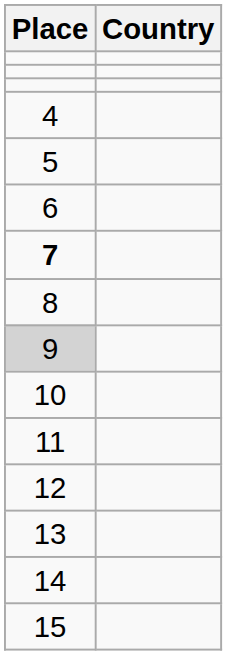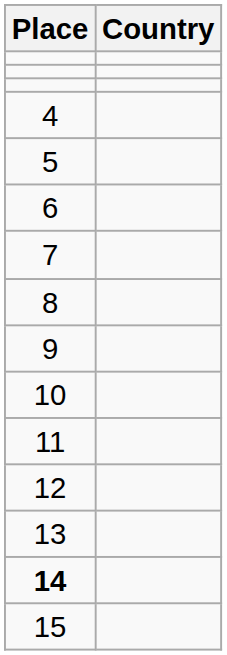(50, 255) bold -> (50, 255) normal
(50, 348) lightgrey background -> (50, 348) no background
(50, 580) normal -> (50, 580) bold
